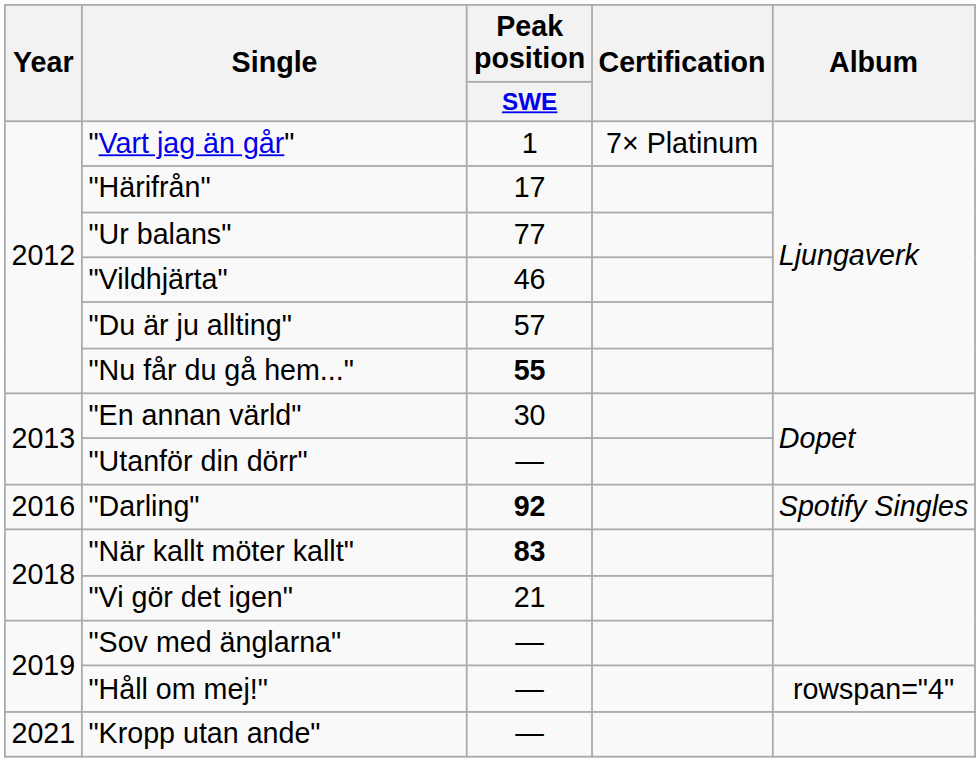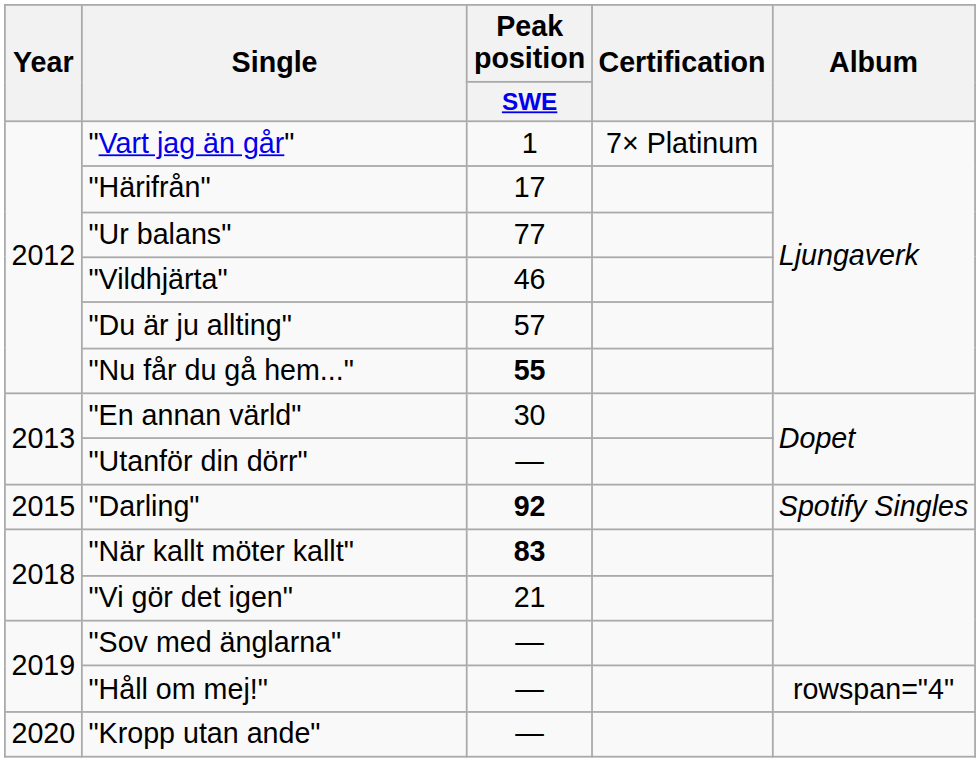(43, 506) 2016 -> (43, 506) 2015
(43, 733) 2021 -> (43, 733) 2020
